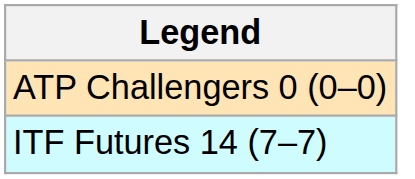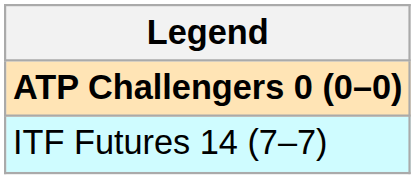(200, 87) normal -> (208, 87) bold
